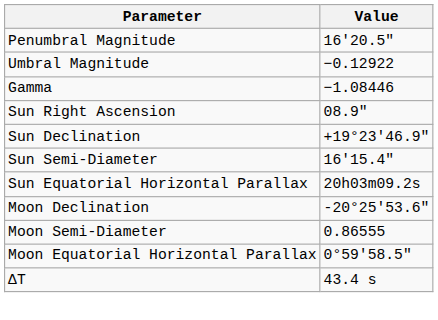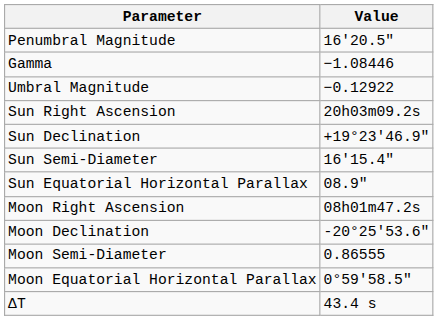rows swapped: (79, 64) <-> (30, 88)
(346, 112) 08.9" -> (372, 112) 20h03m09.2s
(372, 184) 20h03m09.2s -> (346, 184) 08.9"
+ row: (96, 208)
